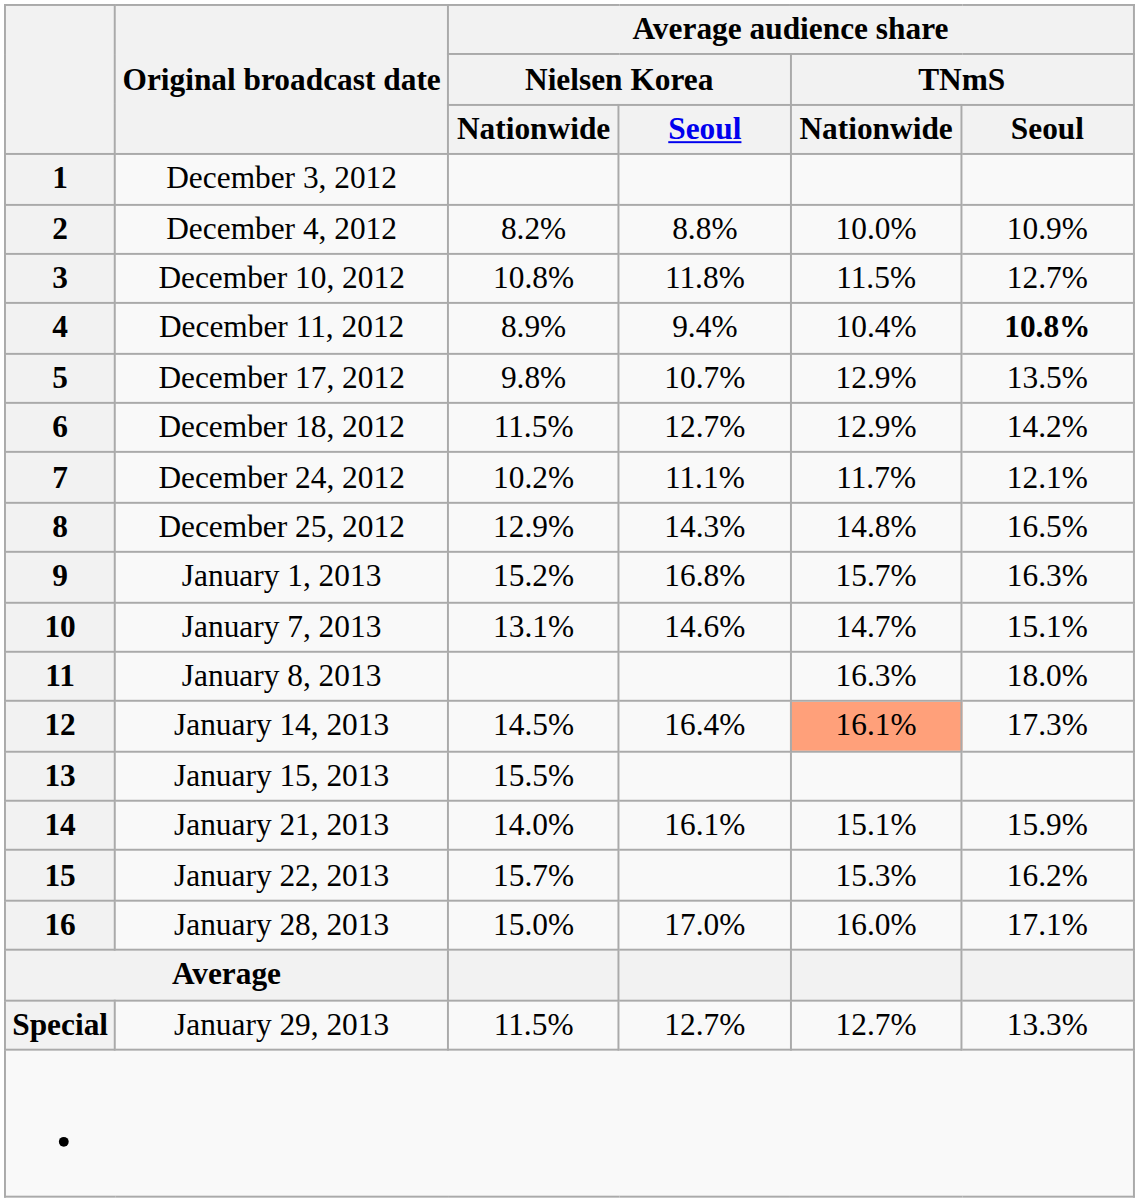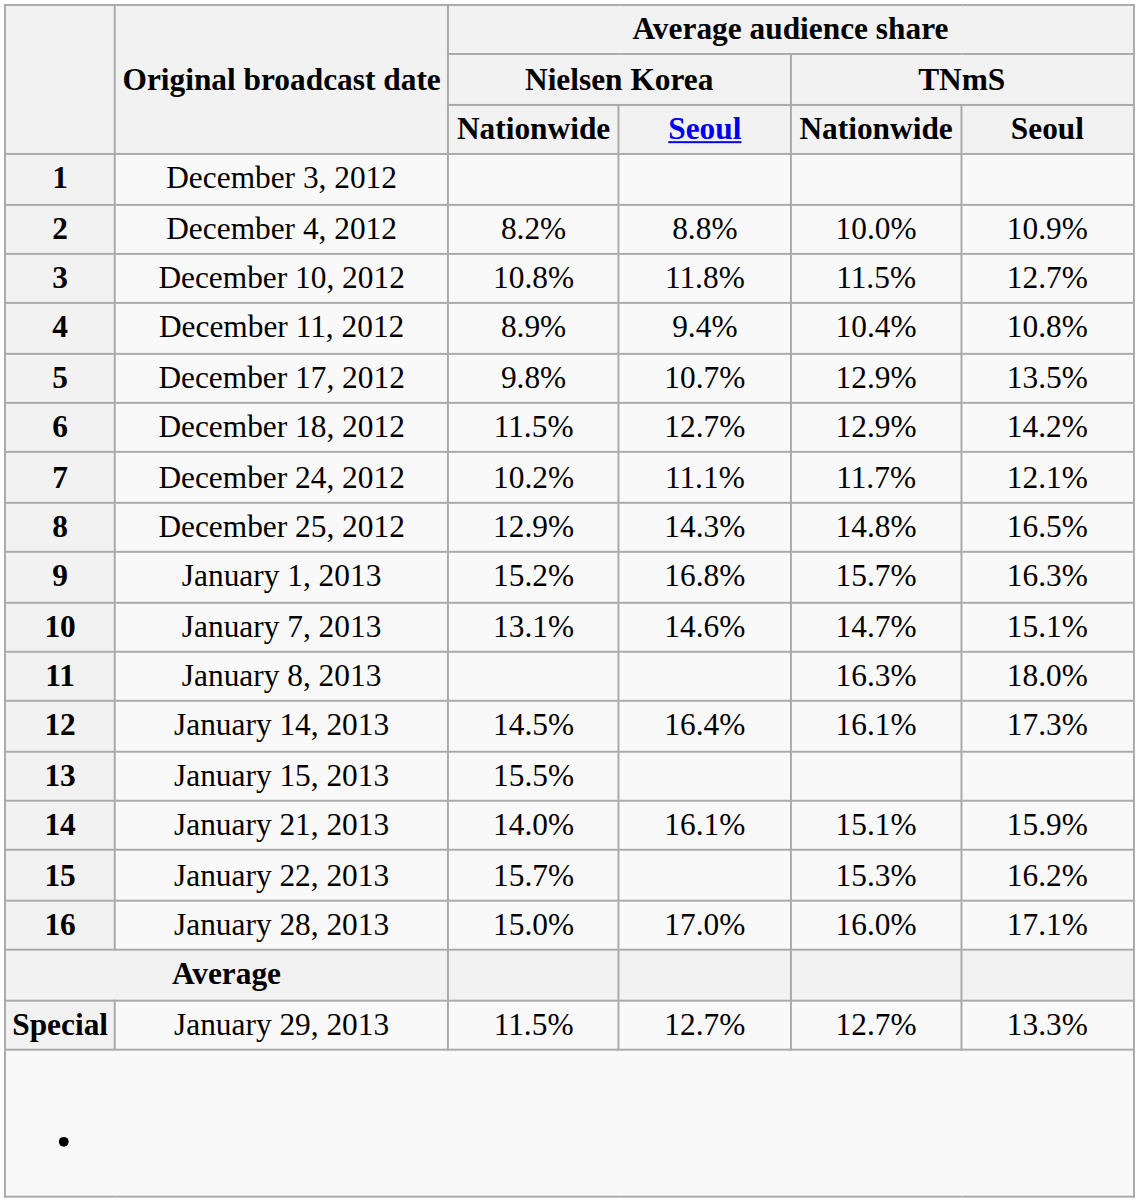(1047, 327) bold -> (1047, 327) normal
(876, 725) lightsalmon background -> (876, 725) no background
